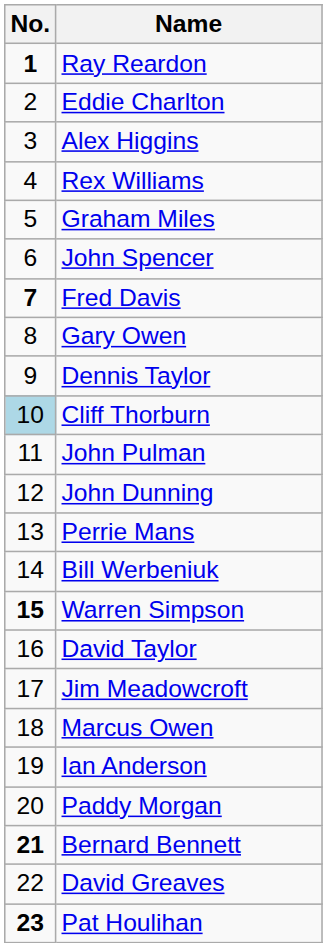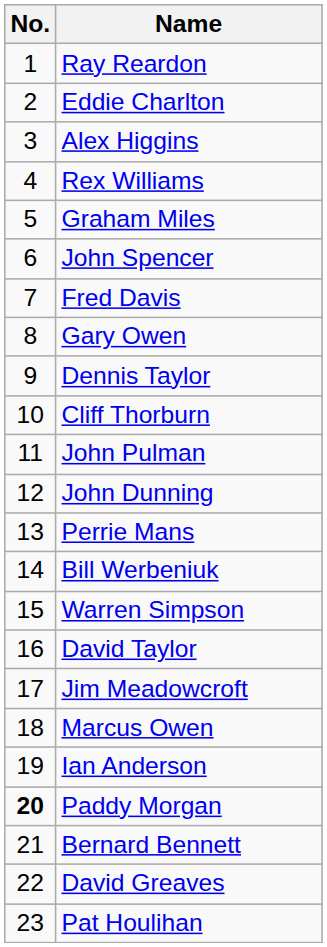(30, 63) bold -> (30, 63) normal
(30, 297) bold -> (30, 297) normal
(30, 414) lightblue background -> (30, 414) no background
(30, 610) bold -> (30, 610) normal
(30, 805) normal -> (30, 805) bold
(30, 844) bold -> (30, 844) normal
(30, 922) bold -> (30, 922) normal
